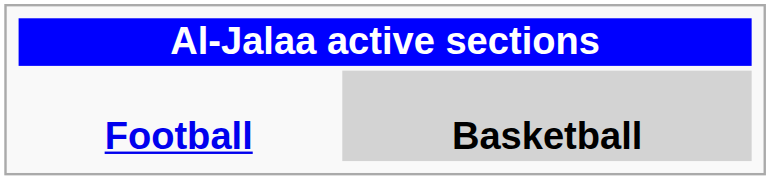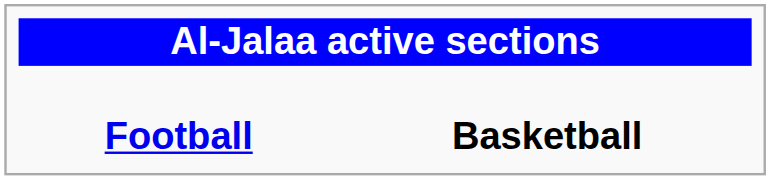(547, 137) lightgrey background -> (547, 137) no background
